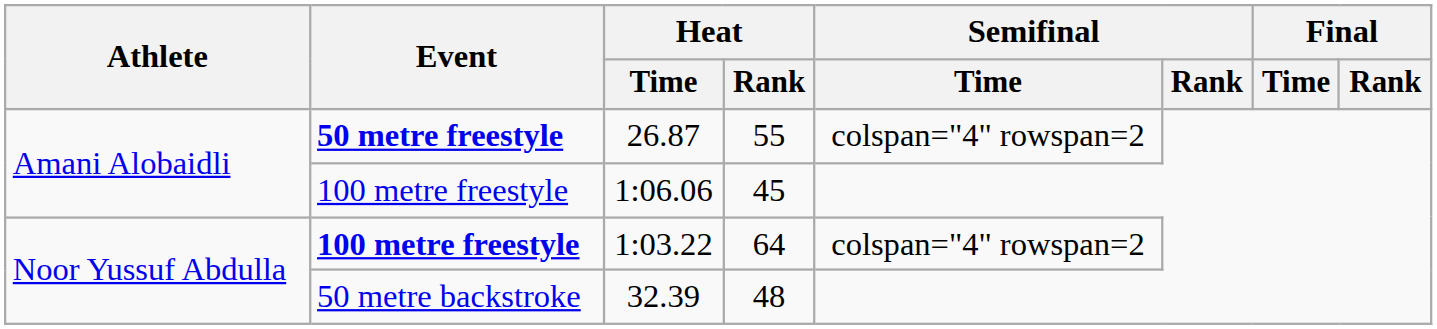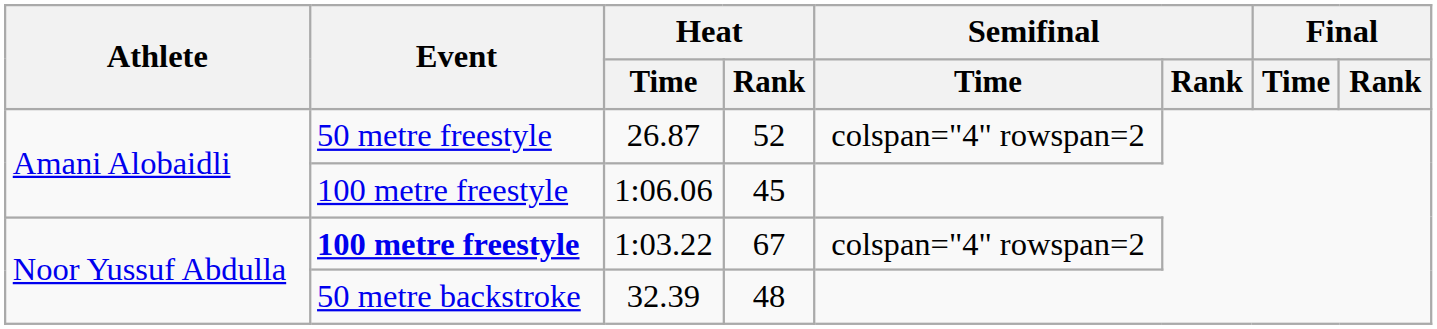(440, 136) bold -> (434, 136) normal
(769, 136) 55 -> (769, 136) 52
(769, 243) 64 -> (769, 243) 67
